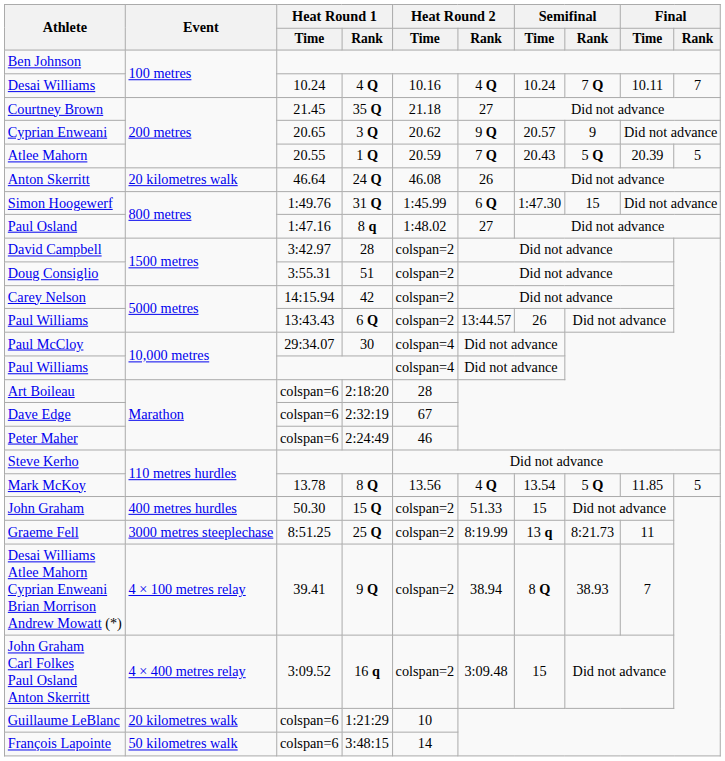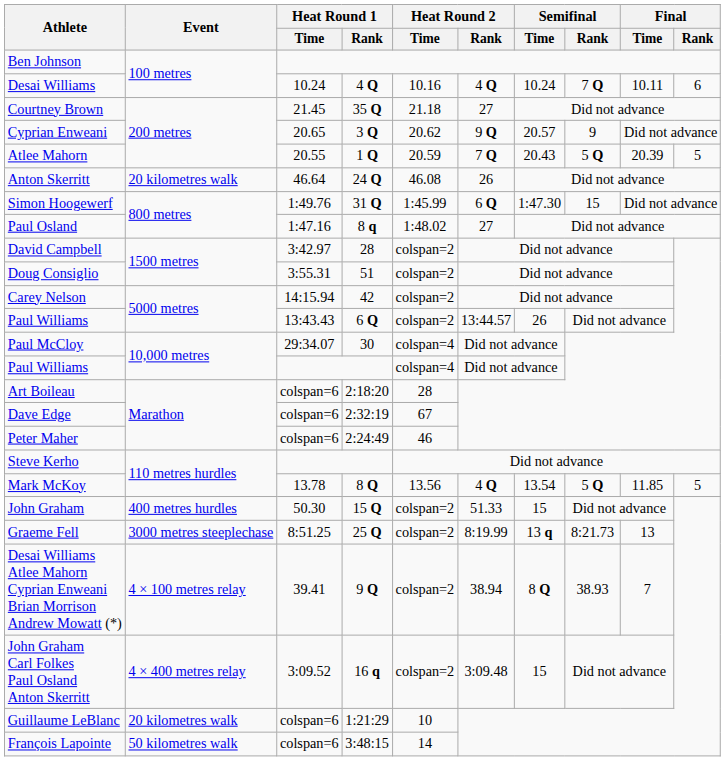(697, 85) 7 -> (697, 85) 6
(647, 532) 11 -> (647, 532) 13
